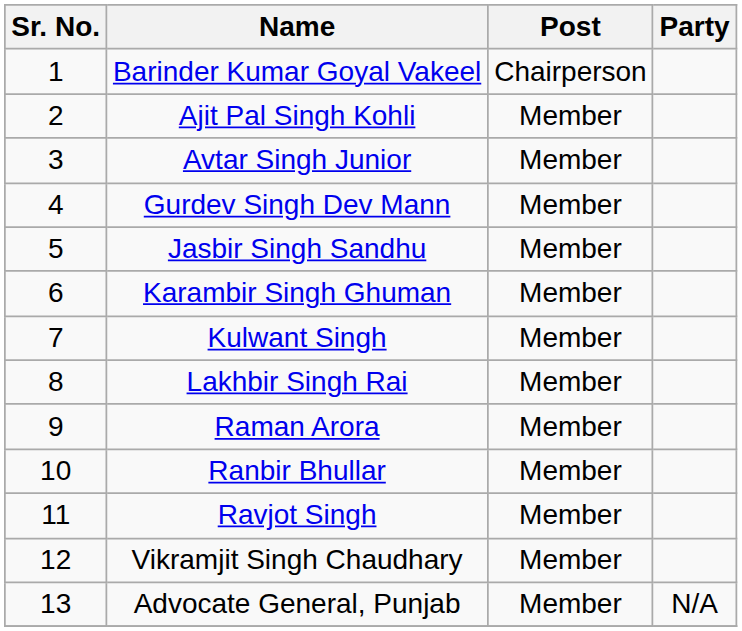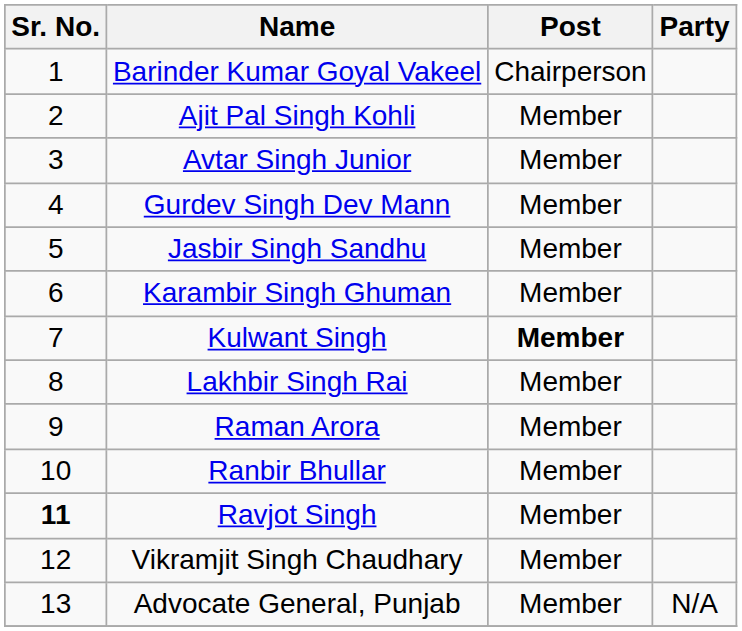(570, 337) normal -> (570, 337) bold
(56, 515) normal -> (56, 515) bold
